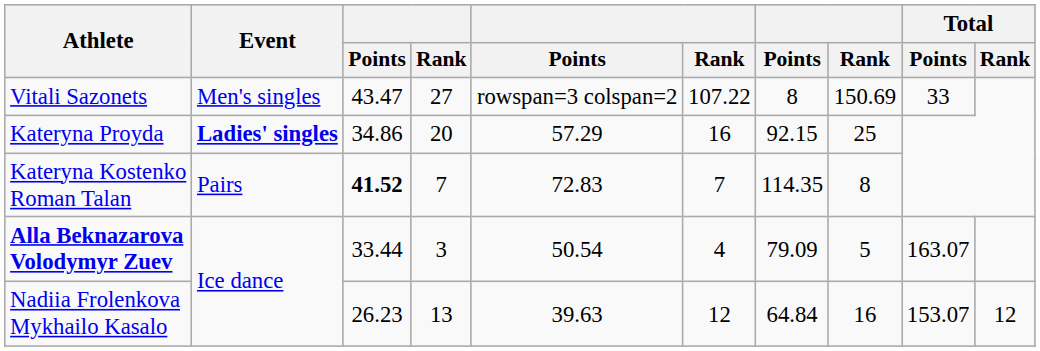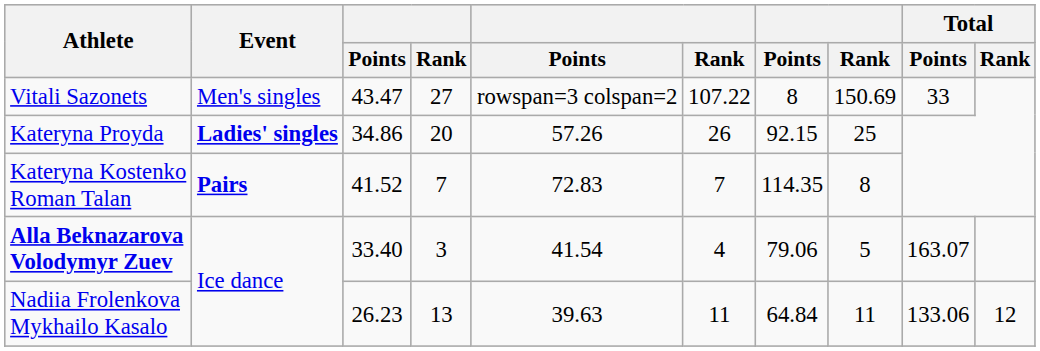(577, 134) 57.29 -> (577, 134) 57.26
(719, 134) 16 -> (719, 134) 26
(220, 185) normal -> (222, 185) bold
(377, 185) bold -> (377, 185) normal
(377, 249) 33.44 -> (377, 249) 33.40
(577, 249) 50.54 -> (577, 249) 41.54
(792, 249) 79.09 -> (792, 249) 79.06
(719, 313) 12 -> (719, 313) 11
(865, 313) 16 -> (865, 313) 11
(938, 313) 153.07 -> (938, 313) 133.06
